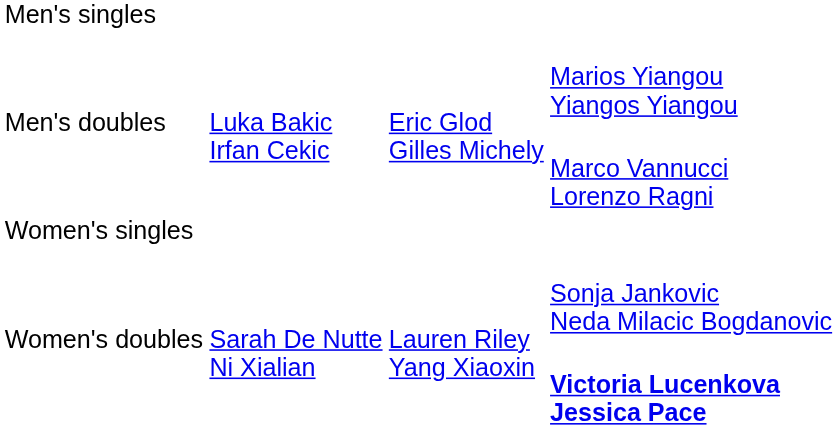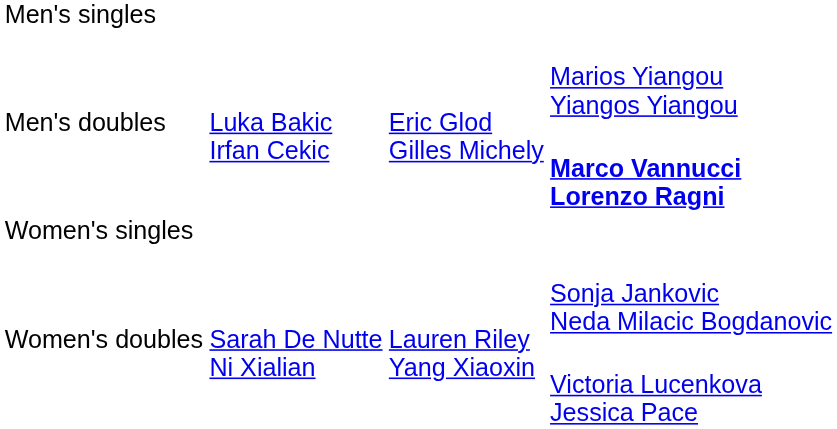(639, 182) normal -> (646, 182) bold
(665, 399) bold -> (656, 399) normal
